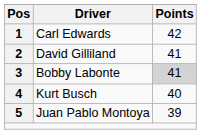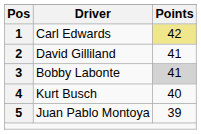(175, 34) no background -> (175, 34) khaki background
